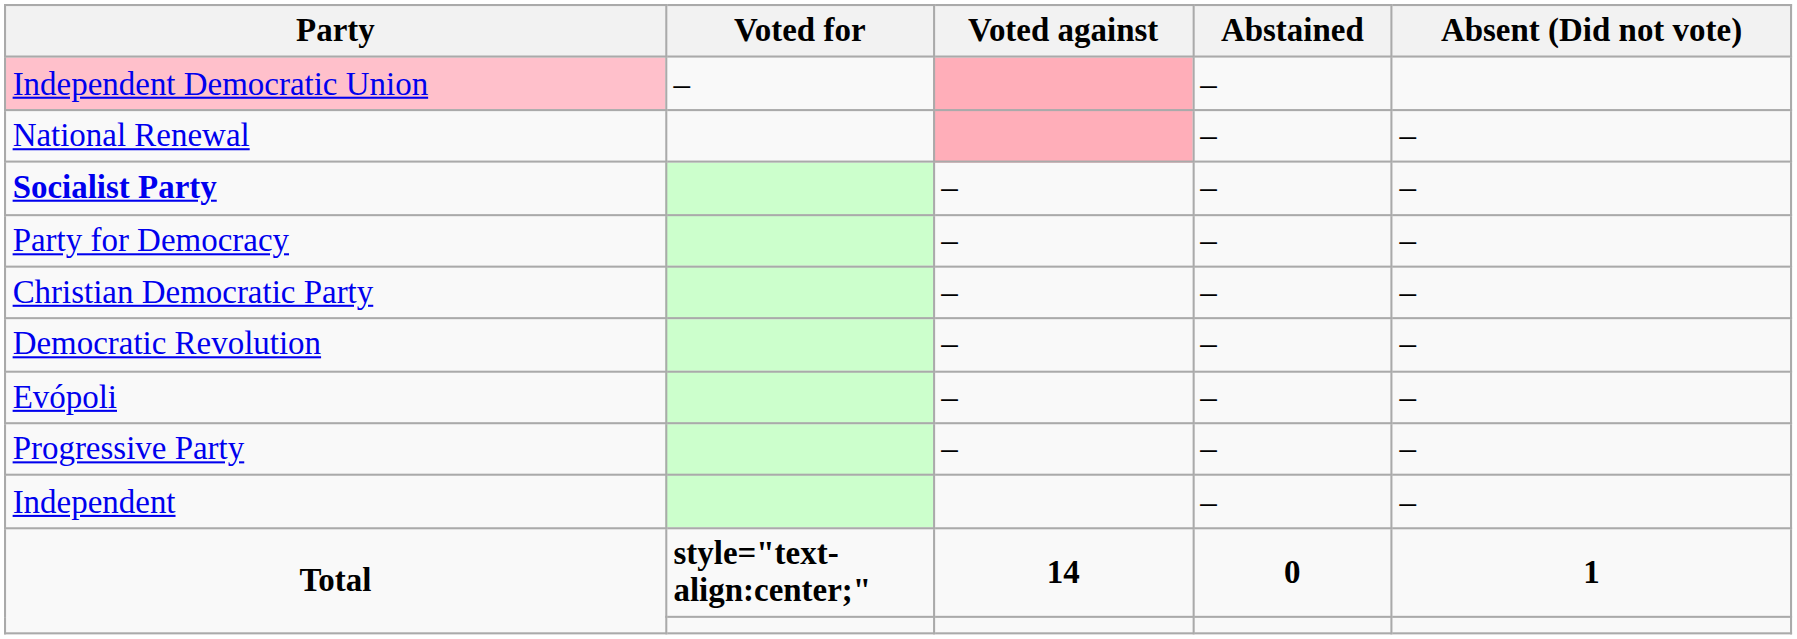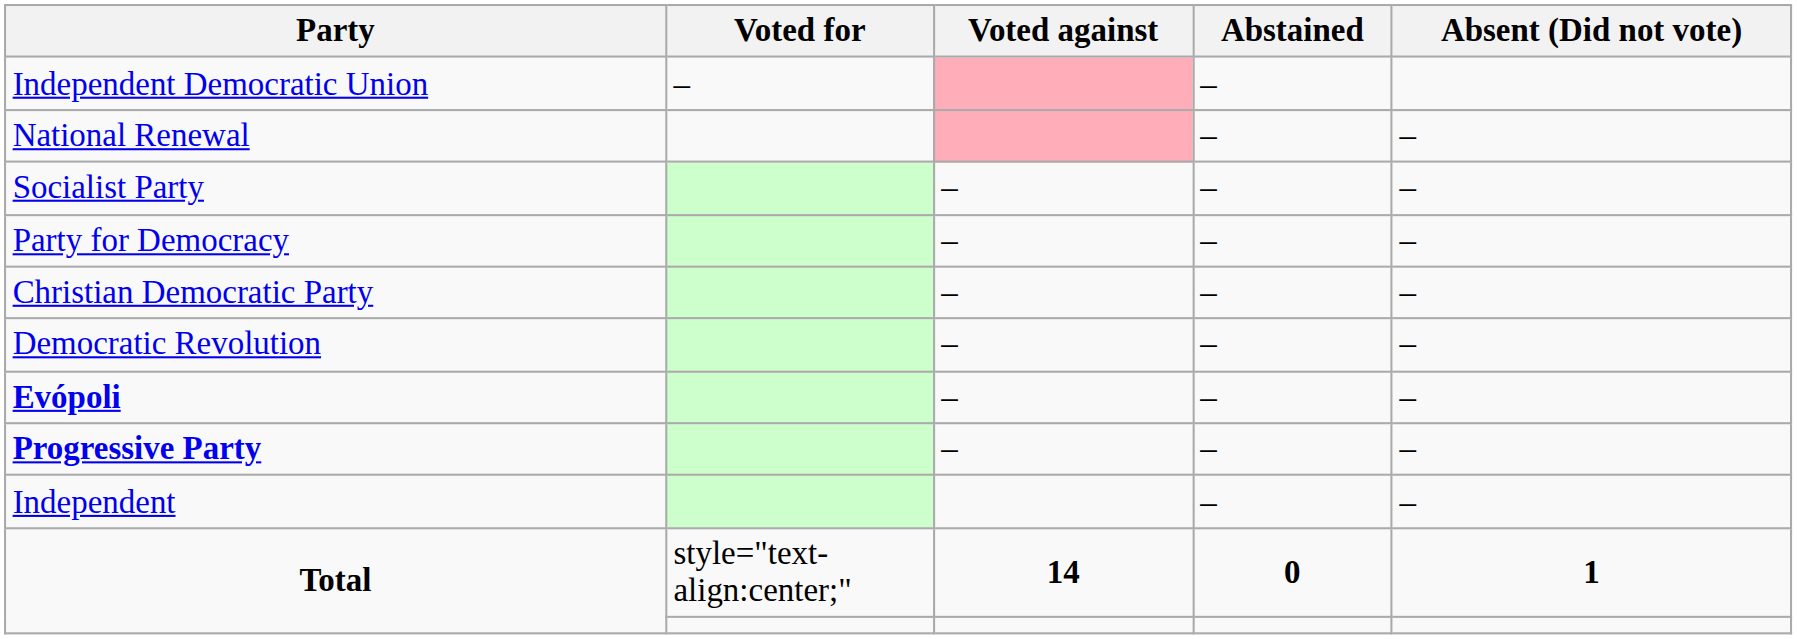(220, 82) pink background -> (220, 82) no background
(115, 187) bold -> (108, 187) normal
(65, 396) normal -> (67, 396) bold
(128, 448) normal -> (137, 448) bold
(772, 571) bold -> (763, 571) normal
